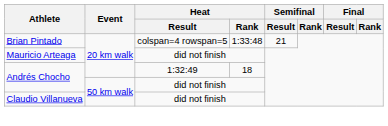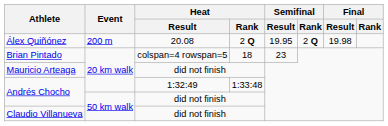+ row: (36, 41)
(247, 41) 1:33:48 -> (247, 56) 18
(281, 41) 21 -> (281, 56) 23
(247, 70) 18 -> (247, 85) 1:33:48
